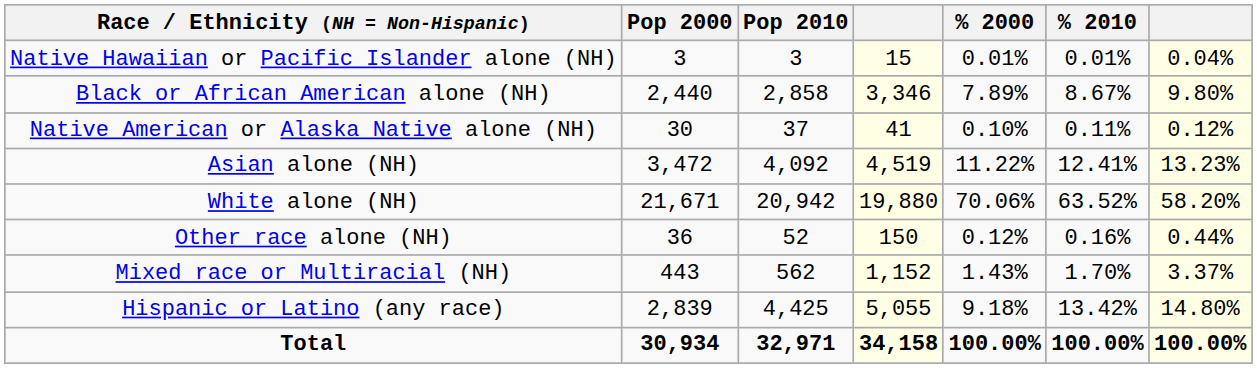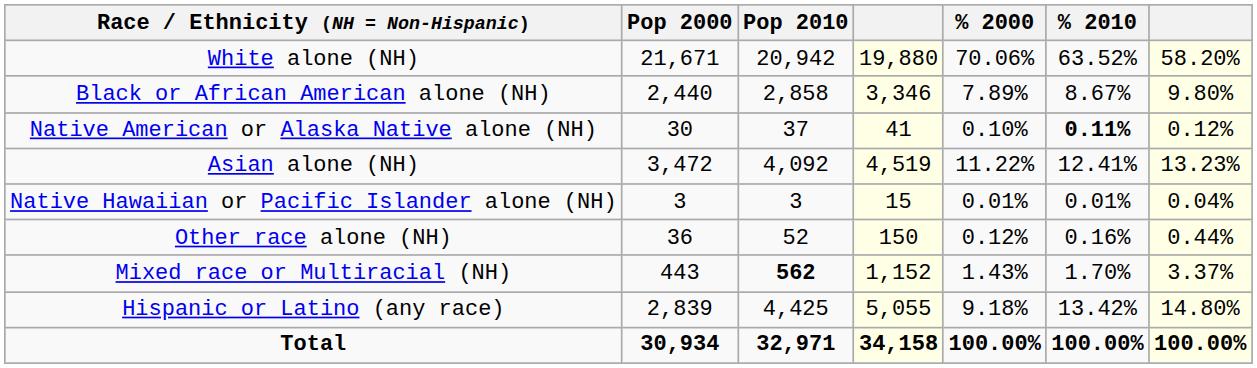rows swapped: (313, 202) <-> (313, 59)
(1097, 130) normal -> (1097, 130) bold
(796, 273) normal -> (796, 273) bold
